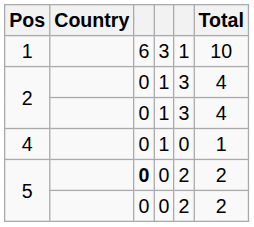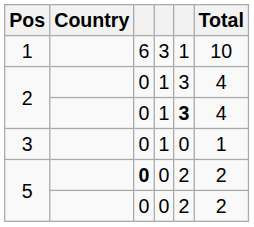(184, 113) normal -> (184, 113) bold
(27, 145) 4 -> (27, 145) 3
